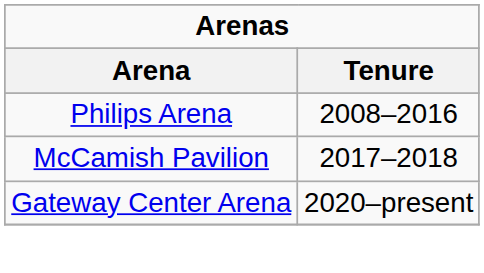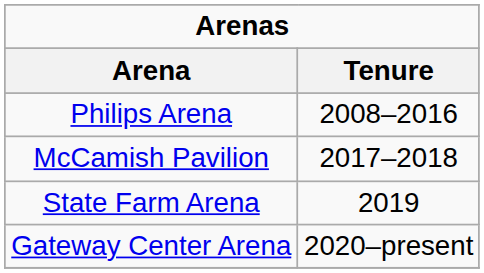+ row: (151, 202)
